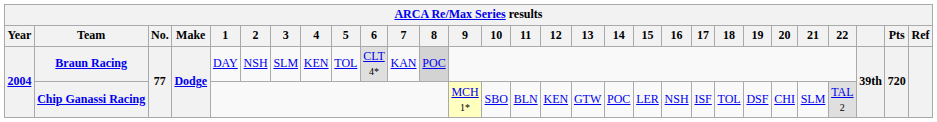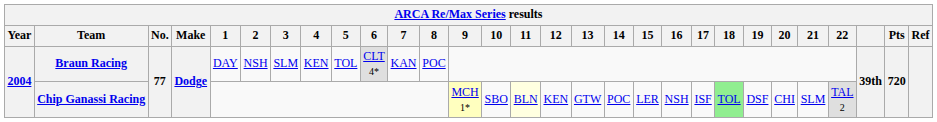(434, 63) lightgrey background -> (434, 63) no background
(526, 99) no background -> (526, 99) lightyellow background
(729, 99) no background -> (729, 99) lightgreen background
